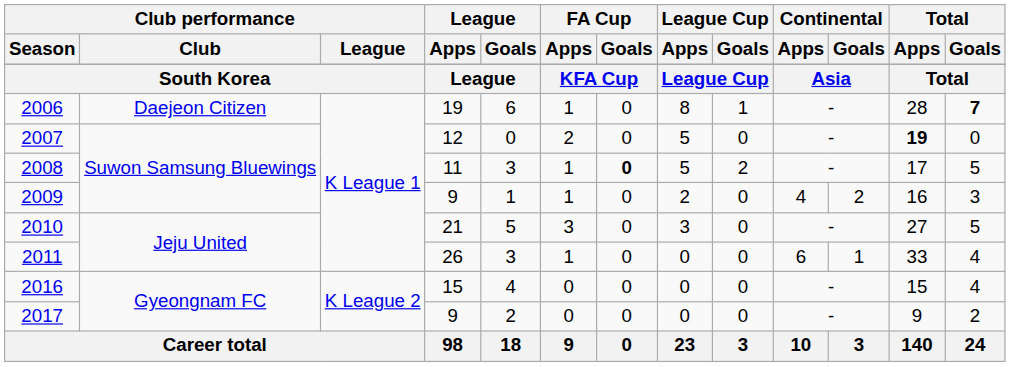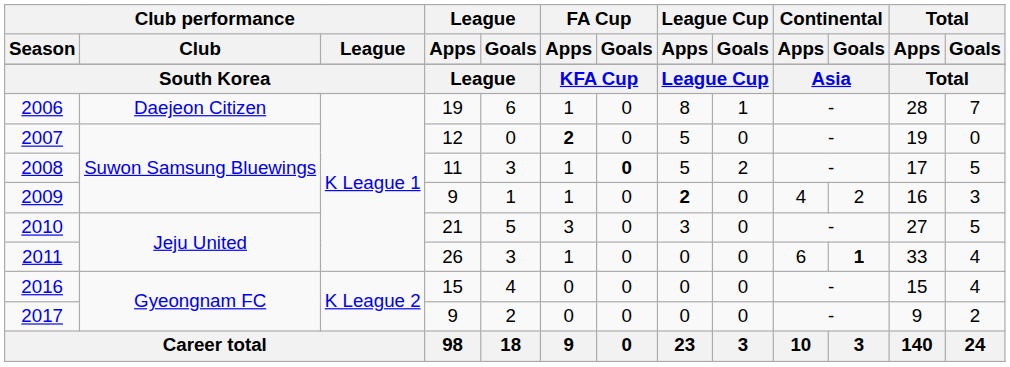(975, 108) bold -> (975, 108) normal
(569, 138) normal -> (569, 138) bold
(917, 138) bold -> (917, 138) normal
(685, 197) normal -> (685, 197) bold
(859, 256) normal -> (859, 256) bold
